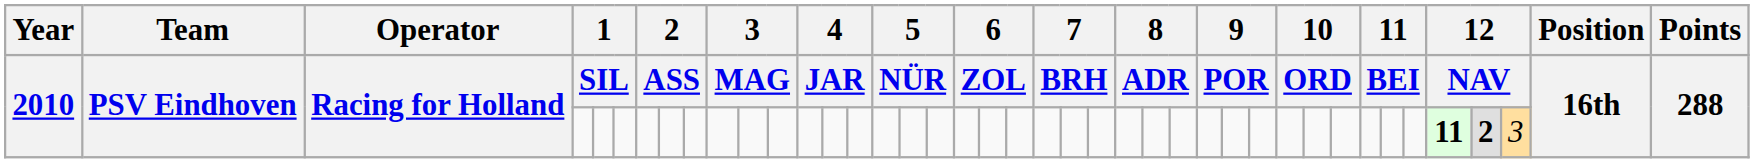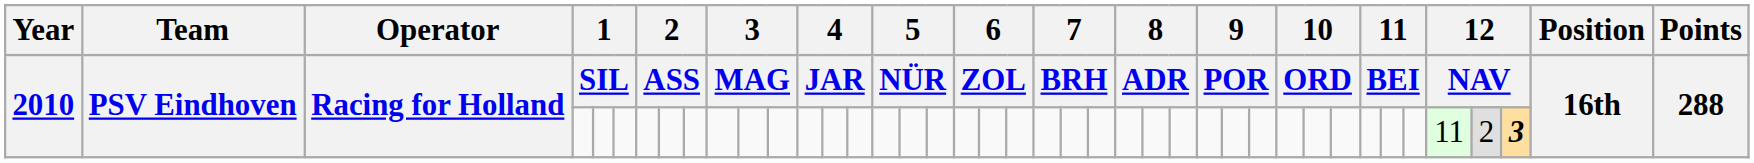(1449, 131) bold -> (1449, 131) normal
(1486, 131) bold -> (1486, 131) normal
(1516, 131) normal -> (1516, 131) bold
